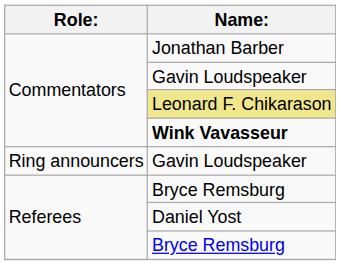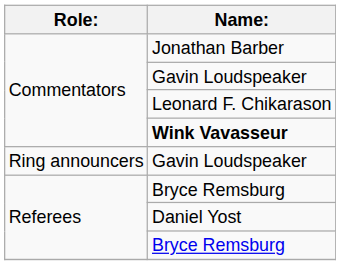(242, 104) khaki background -> (242, 104) no background
